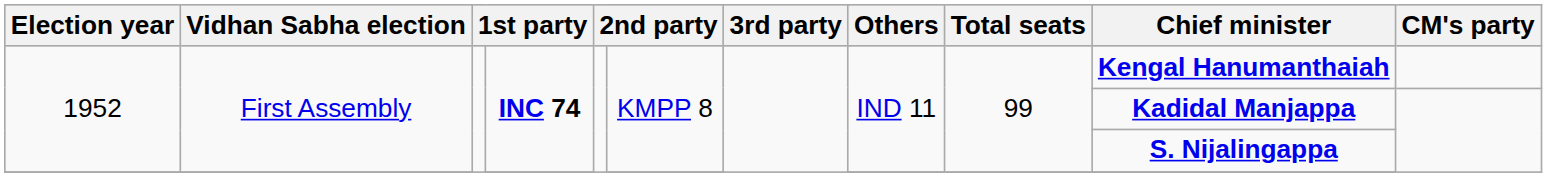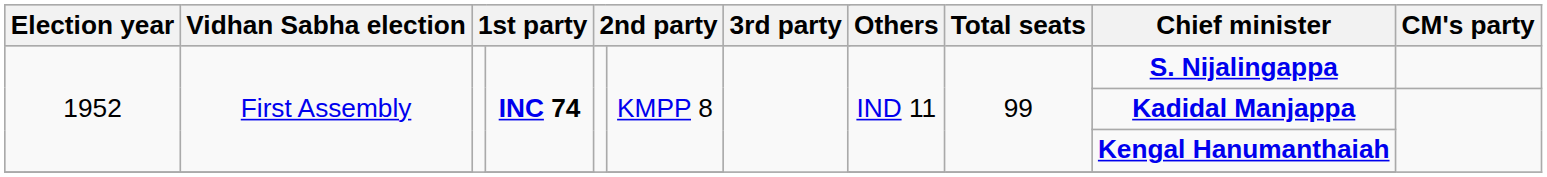(1244, 66) Kengal Hanumanthaiah -> (1244, 66) S. Nijalingappa
(1244, 150) S. Nijalingappa -> (1244, 150) Kengal Hanumanthaiah
